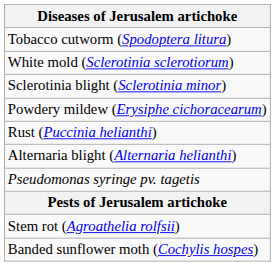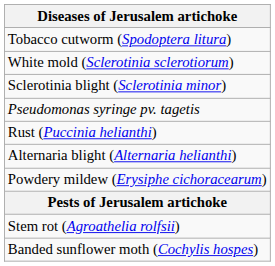(137, 109) Powdery mildew (Erysiphe cichoracearum) -> (104, 109) Pseudomonas syringe pv. tagetis
(104, 179) Pseudomonas syringe pv. tagetis -> (137, 179) Powdery mildew (Erysiphe cichoracearum)
